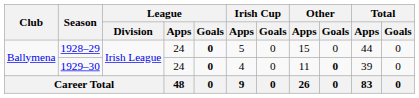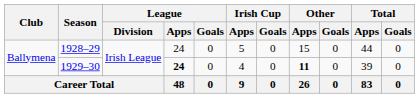(210, 48) bold -> (210, 48) normal
(179, 66) normal -> (179, 66) bold
(210, 66) bold -> (210, 66) normal
(304, 66) normal -> (304, 66) bold
(335, 66) bold -> (335, 66) normal
